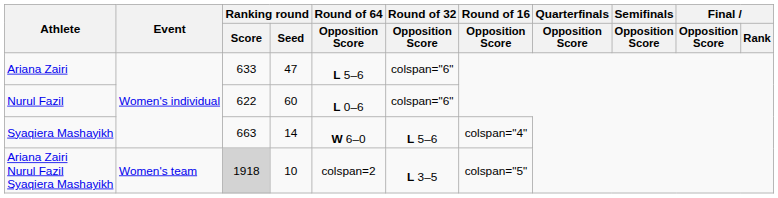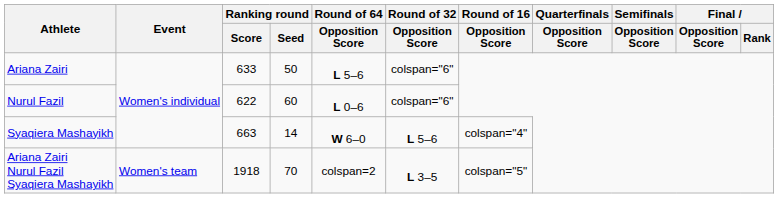(291, 69) 47 -> (291, 69) 50
(246, 171) lightgrey background -> (246, 171) no background
(291, 171) 10 -> (291, 171) 70
